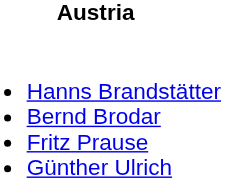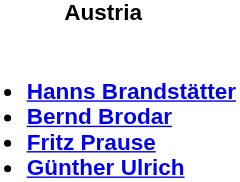(96, 130) normal -> (103, 130) bold
